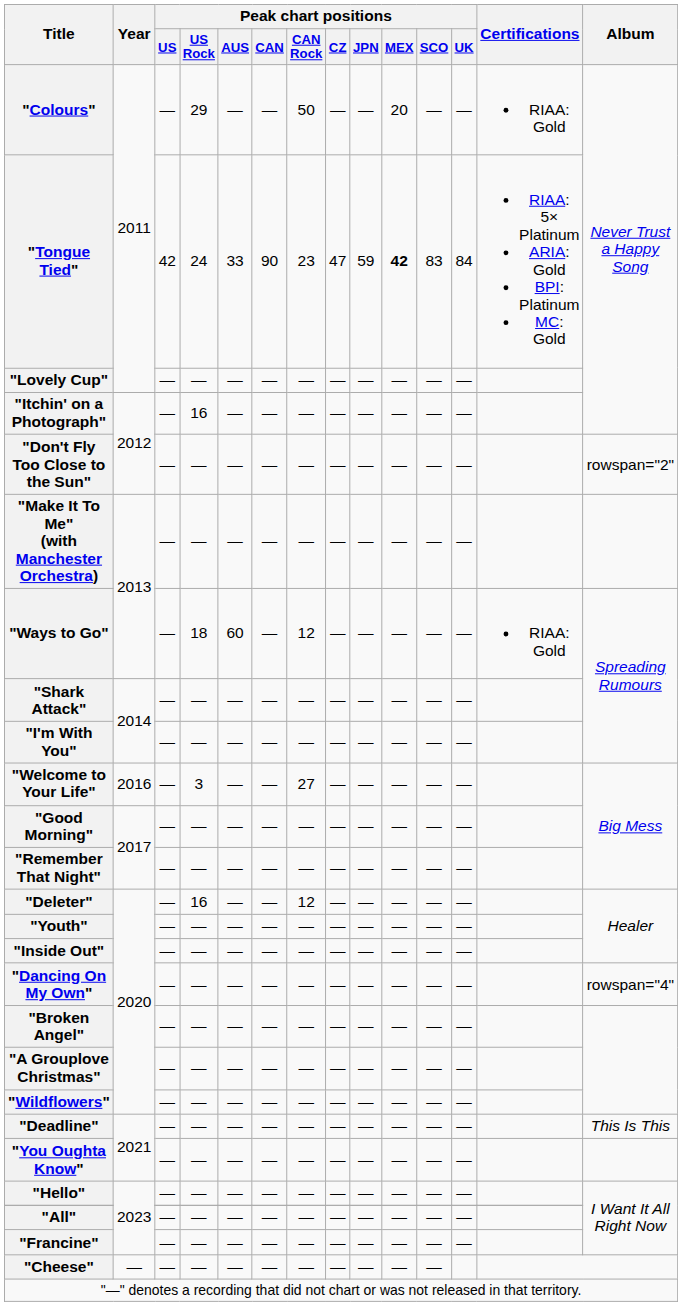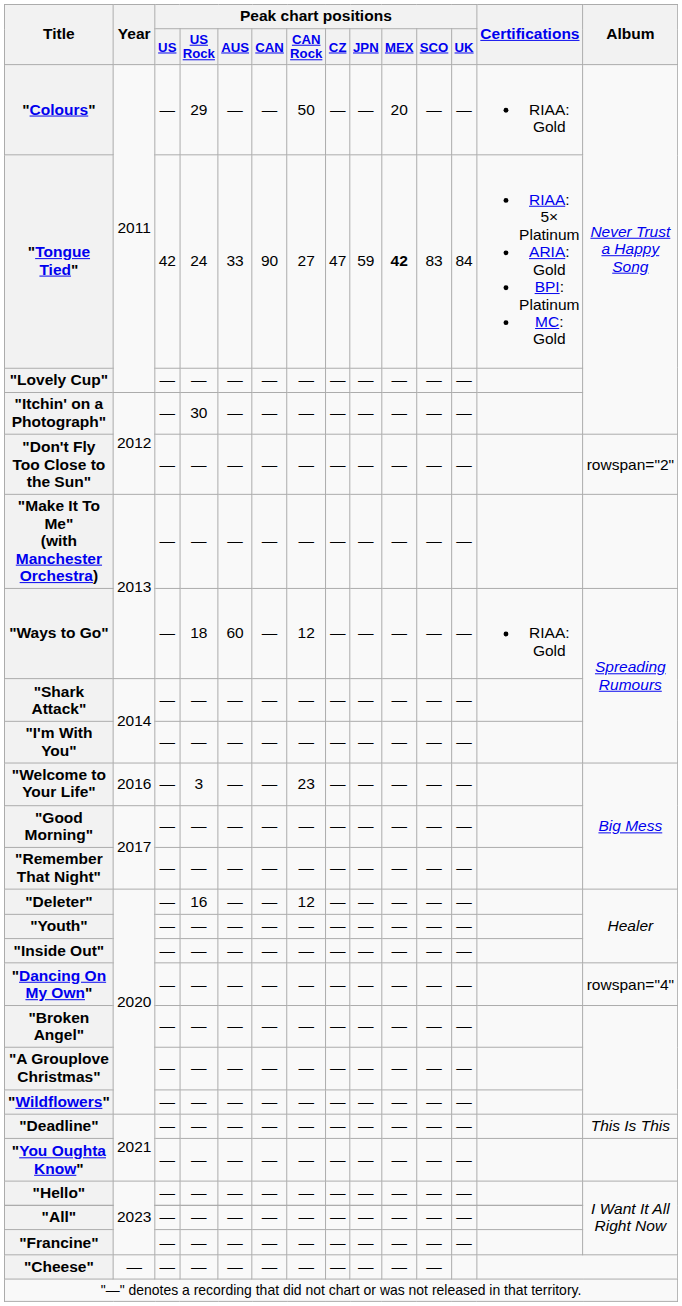(306, 261) 23 -> (306, 261) 27
(199, 413) 16 -> (199, 413) 30
(306, 784) 27 -> (306, 784) 23
